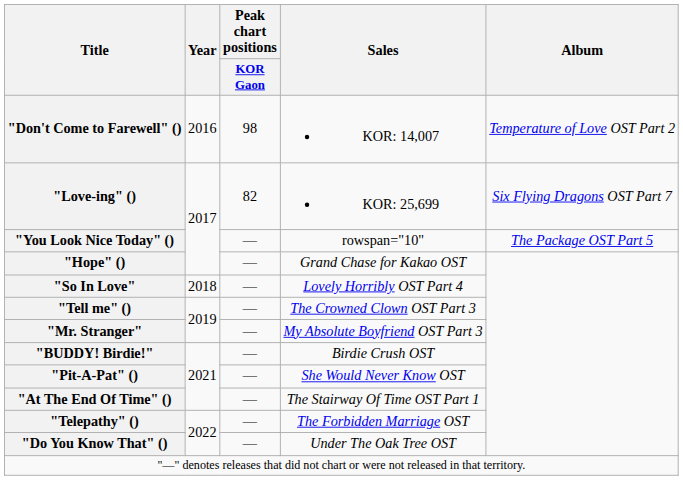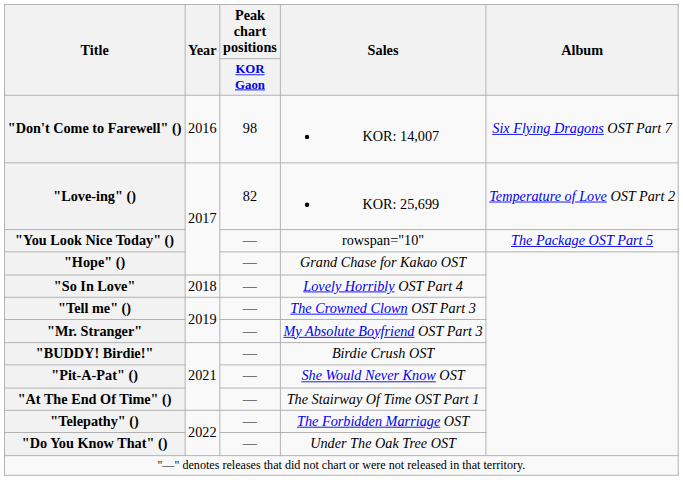(582, 128) Temperature of Love OST Part 2 -> (582, 128) Six Flying Dragons OST Part 7
(582, 196) Six Flying Dragons OST Part 7 -> (582, 196) Temperature of Love OST Part 2
